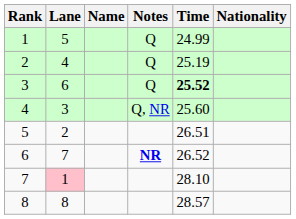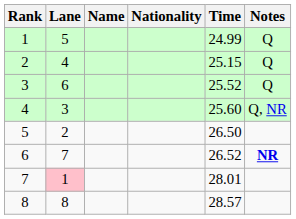columns swapped: (252, 16) <-> (150, 16)
(193, 62) 25.19 -> (225, 62) 25.15
(193, 86) bold -> (225, 86) normal
(193, 132) 26.51 -> (225, 132) 26.50
(193, 179) 28.10 -> (225, 179) 28.01
